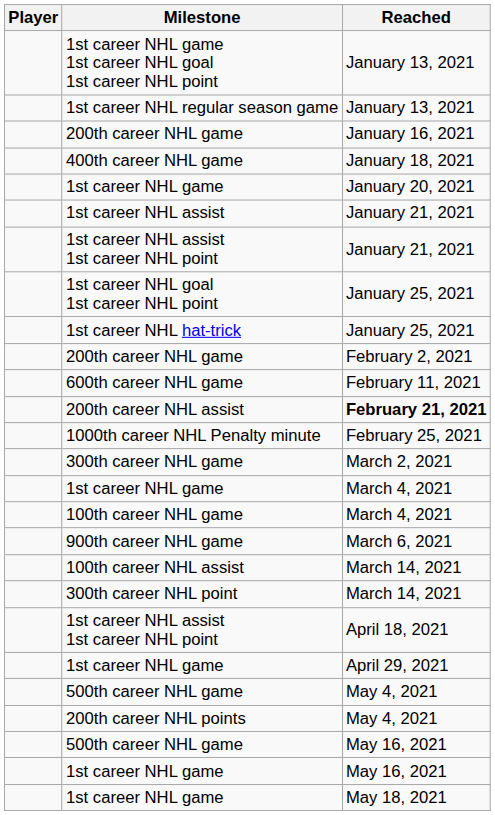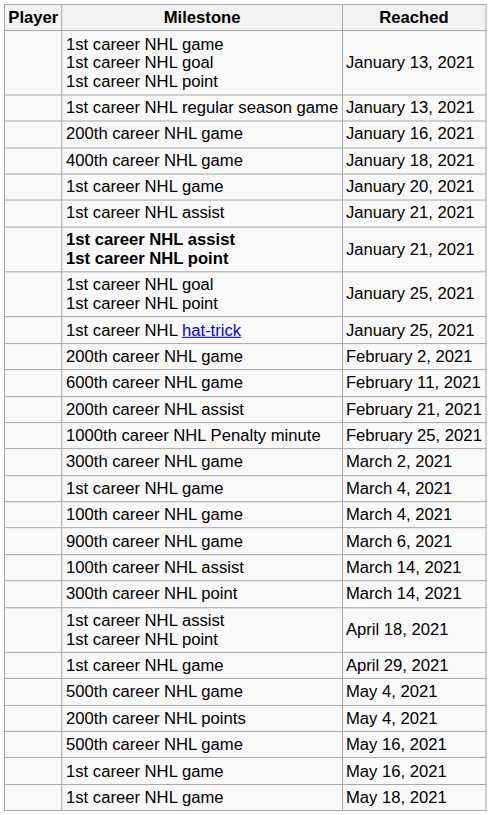(145, 249) normal -> (150, 249) bold
(416, 409) bold -> (414, 409) normal
